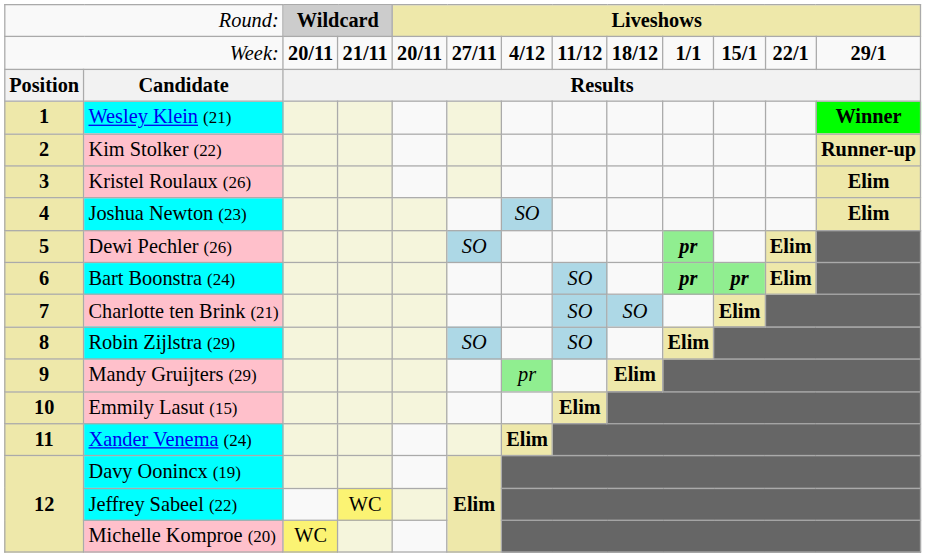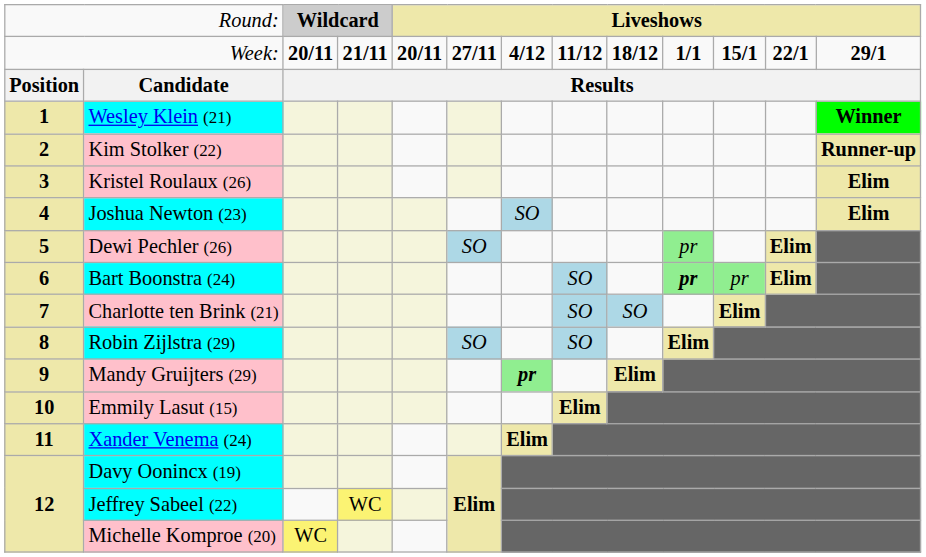(688, 246) bold -> (688, 246) normal
(740, 278) bold -> (740, 278) normal
(527, 375) normal -> (527, 375) bold
